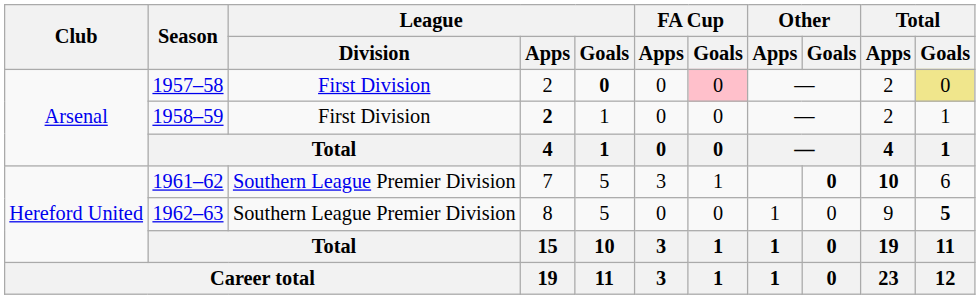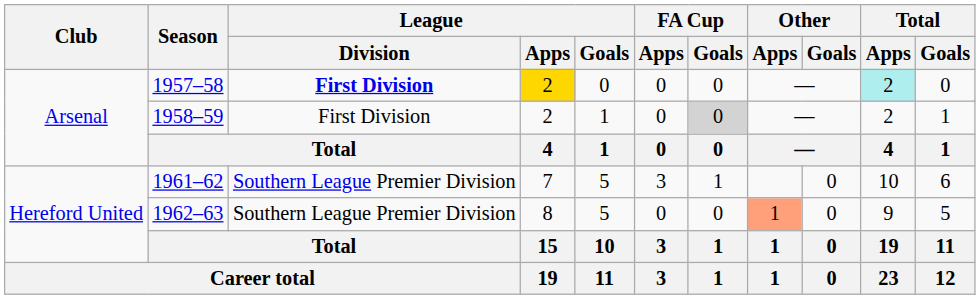(374, 85) normal -> (374, 85) bold
(548, 85) no background -> (548, 85) gold background
(604, 85) bold -> (604, 85) normal
(718, 85) pink background -> (718, 85) no background
(888, 85) no background -> (888, 85) paleturquoise background
(945, 85) khaki background -> (945, 85) no background
(548, 117) bold -> (548, 117) normal
(718, 117) no background -> (718, 117) lightgrey background
(832, 181) bold -> (832, 181) normal
(888, 181) bold -> (888, 181) normal
(775, 213) no background -> (775, 213) lightsalmon background
(945, 213) bold -> (945, 213) normal
